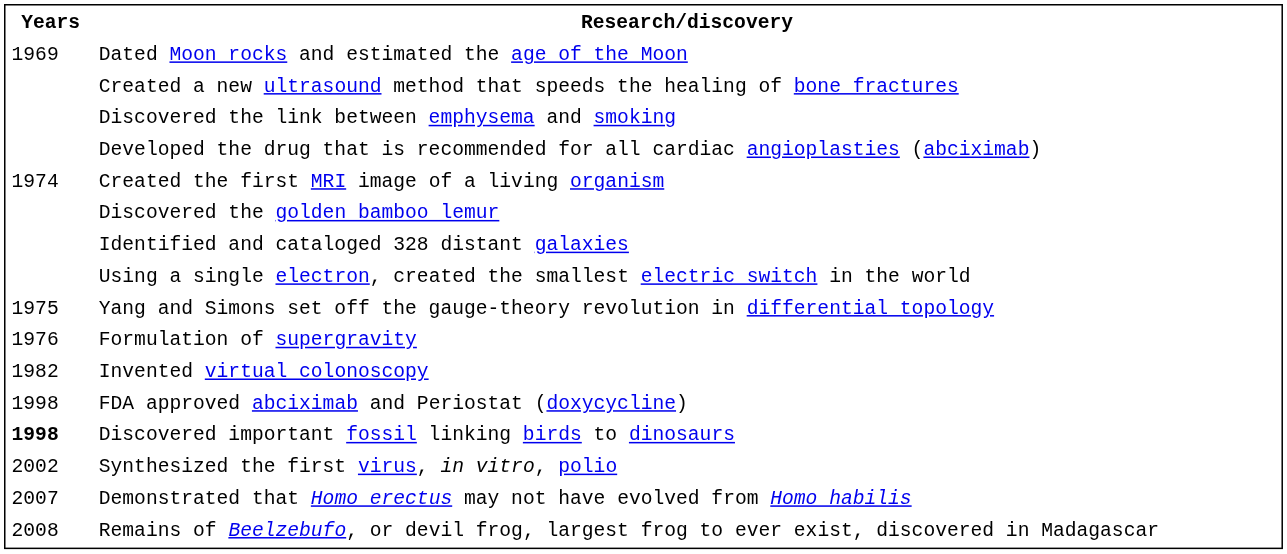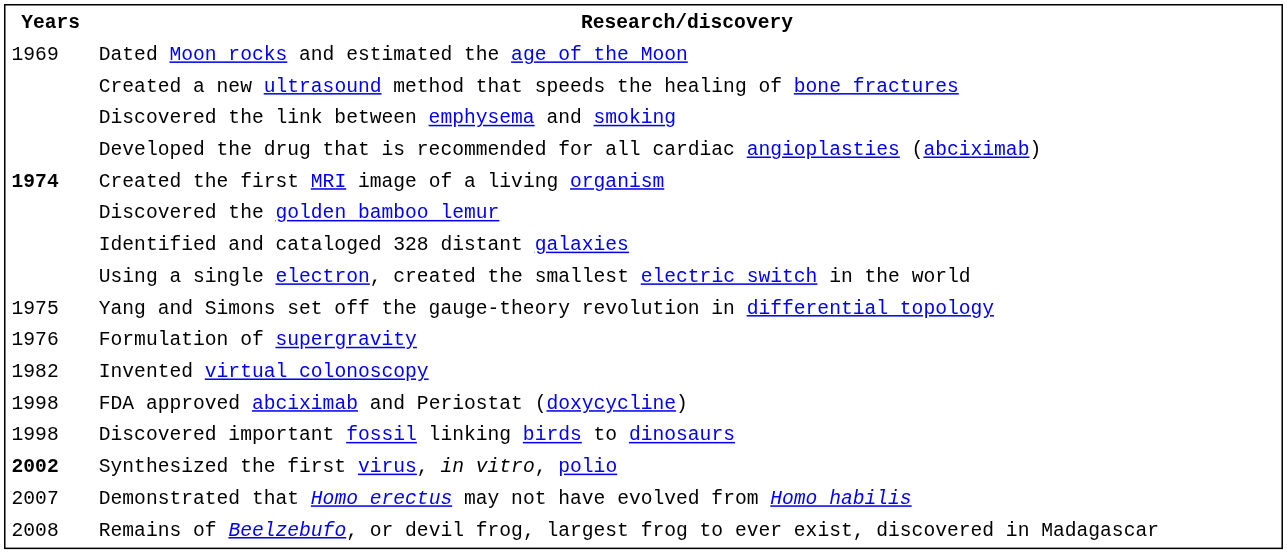(35, 181) normal -> (35, 181) bold
(35, 435) bold -> (35, 435) normal
(35, 467) normal -> (35, 467) bold
